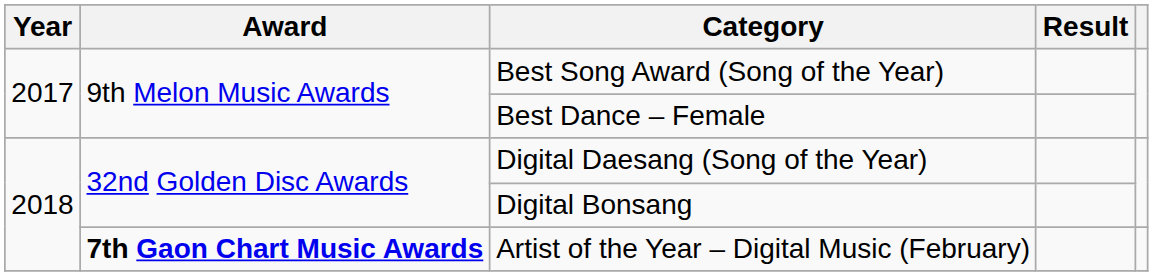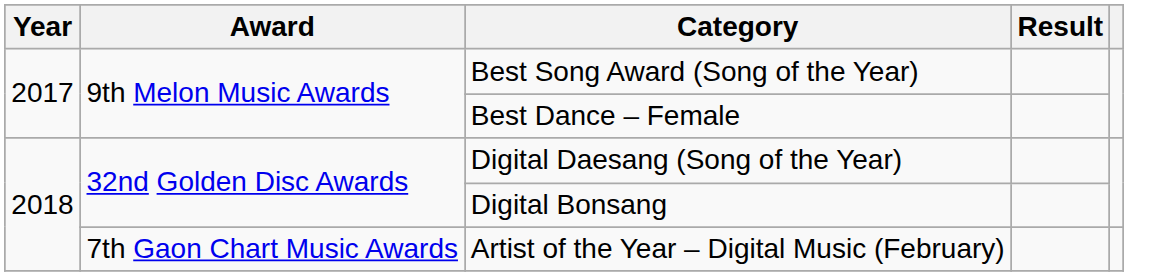(285, 248) bold -> (272, 248) normal
